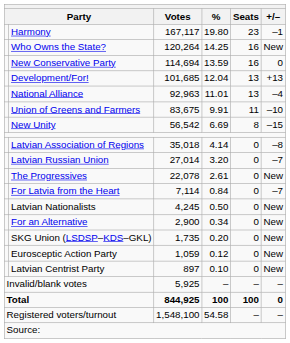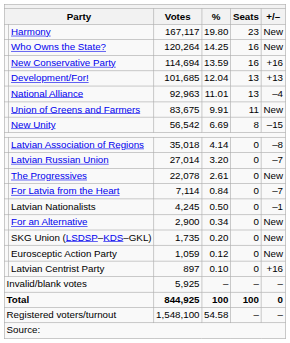(278, 32) –1 -> (273, 32) New
(280, 63) 0 -> (275, 63) +16
(275, 109) –10 -> (273, 109) New
(273, 206) New -> (278, 206) –1
(273, 268) New -> (275, 268) +16
